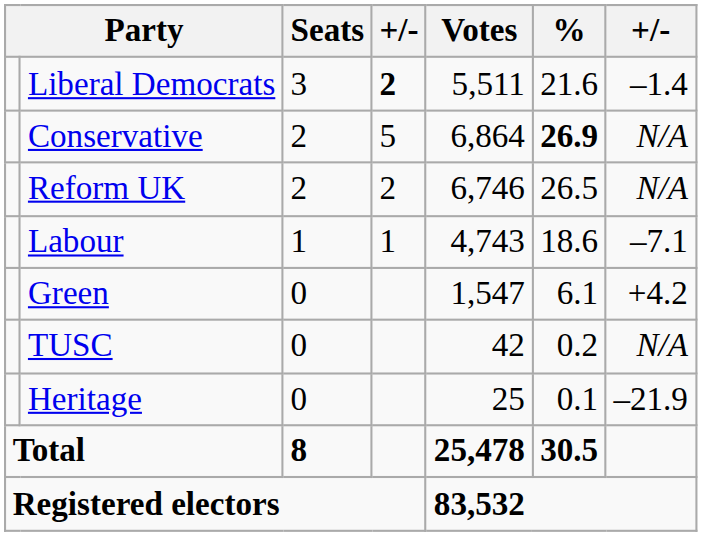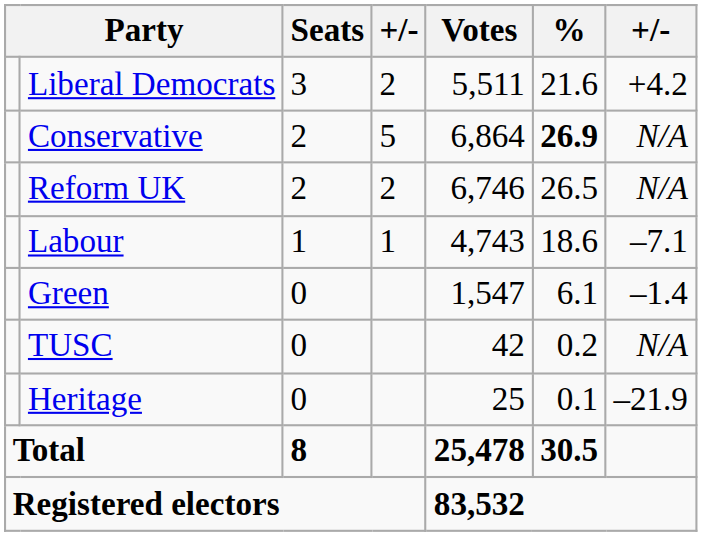(388, 83) bold -> (388, 83) normal
(659, 83) –1.4 -> (658, 83) +4.2
(658, 293) +4.2 -> (659, 293) –1.4
